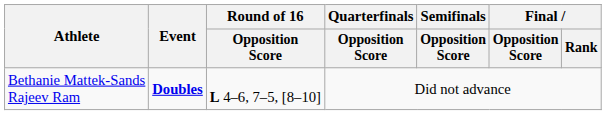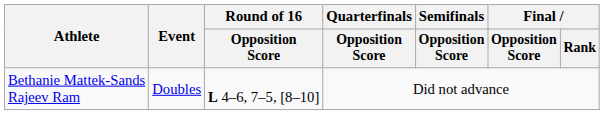(178, 89) bold -> (177, 89) normal
